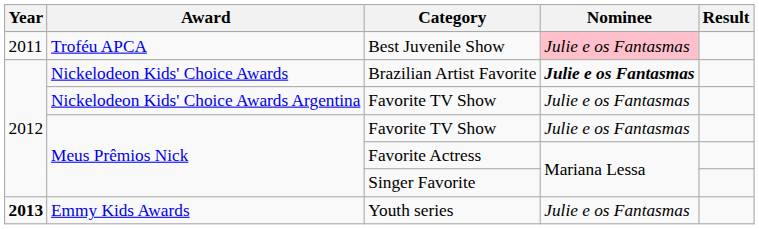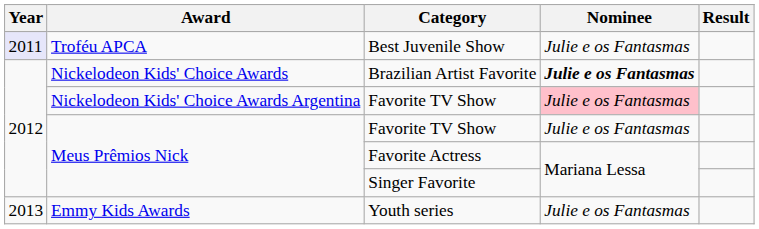(25, 45) no background -> (25, 45) lavender background
(617, 45) pink background -> (617, 45) no background
(617, 100) no background -> (617, 100) pink background
(26, 210) bold -> (26, 210) normal
